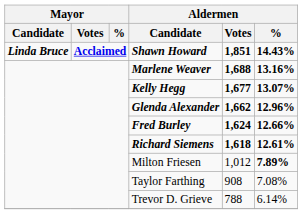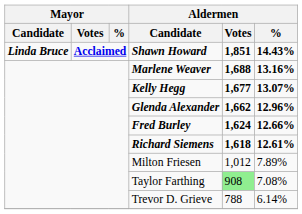(273, 162) bold -> (272, 162) normal
(233, 181) no background -> (233, 181) lightgreen background
